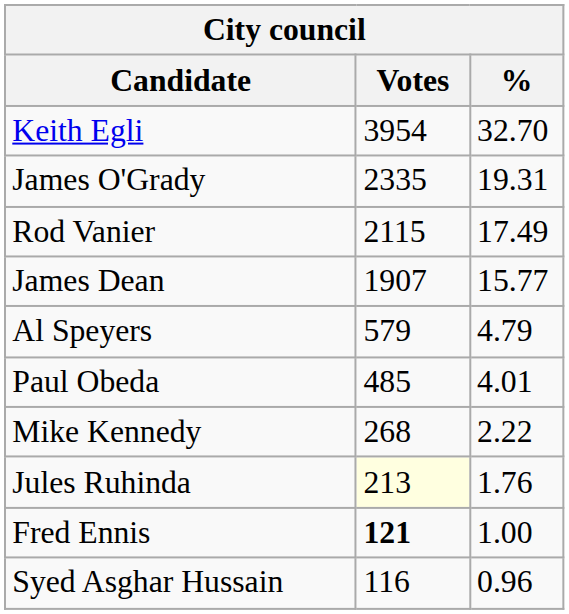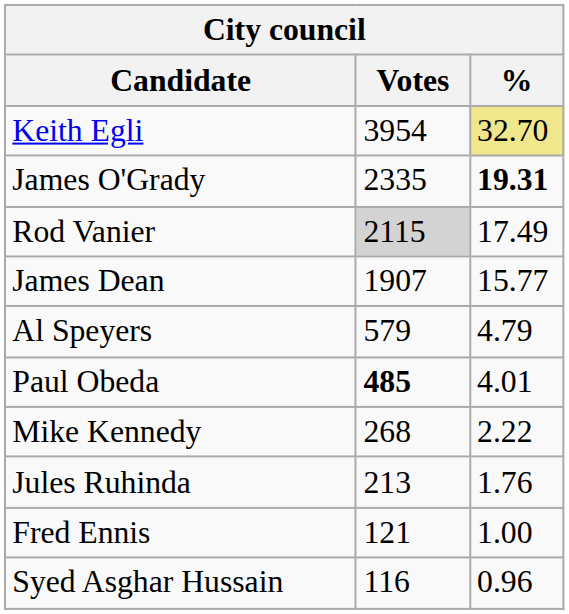(513, 130) no background -> (513, 130) khaki background
(513, 180) normal -> (513, 180) bold
(395, 230) no background -> (395, 230) lightgrey background
(387, 381) normal -> (387, 381) bold
(387, 481) lightyellow background -> (387, 481) no background
(387, 532) bold -> (387, 532) normal
